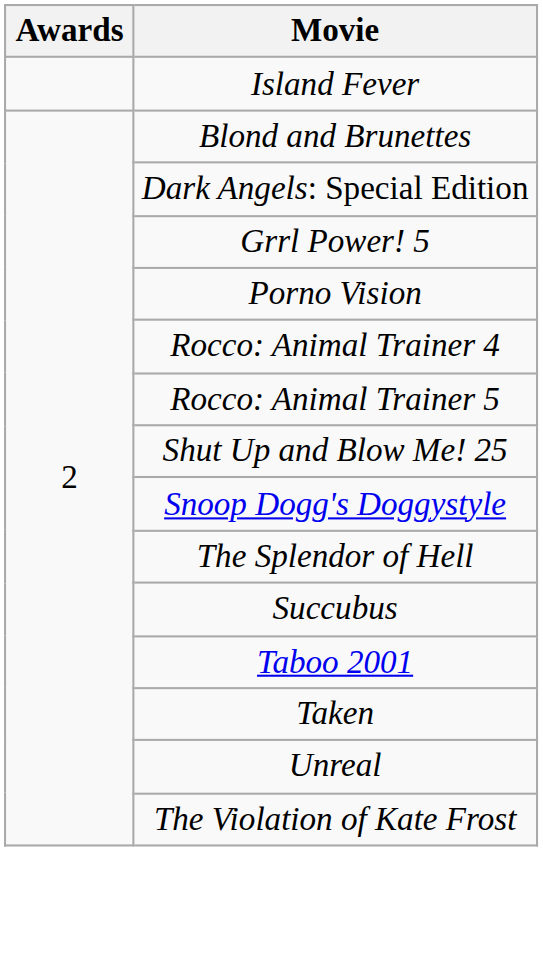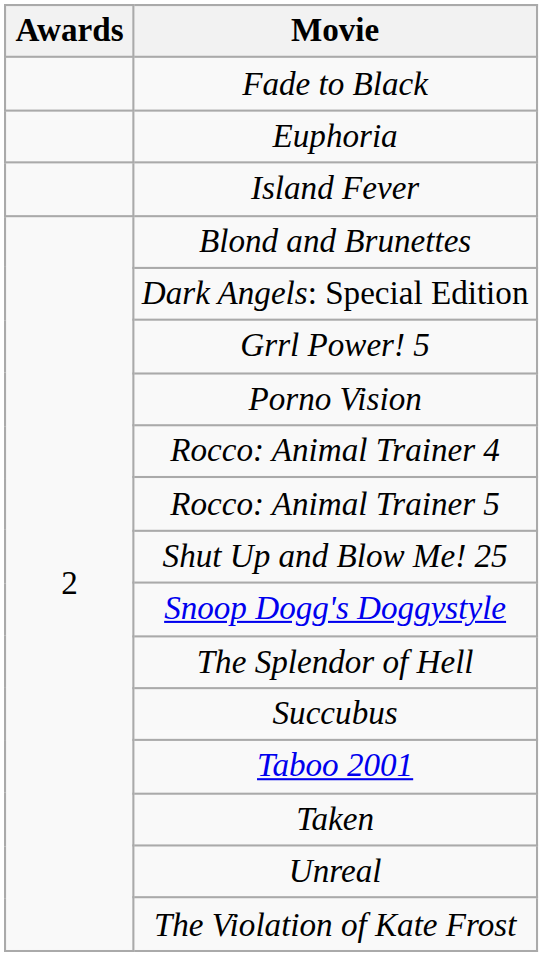+ row: (335, 83)
+ row: (335, 135)
